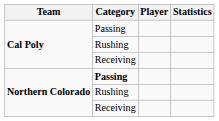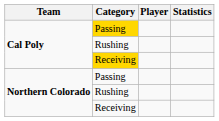(110, 28) no background -> (110, 28) gold background
(115, 60) no background -> (115, 60) gold background
(111, 76) bold -> (110, 76) normal
